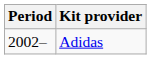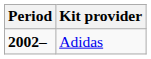(27, 41) normal -> (27, 41) bold
